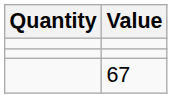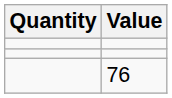(118, 75) 67 -> (118, 75) 76
